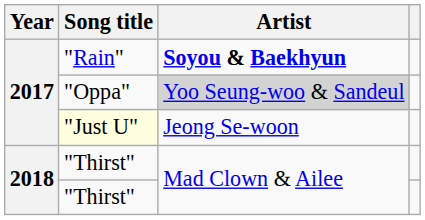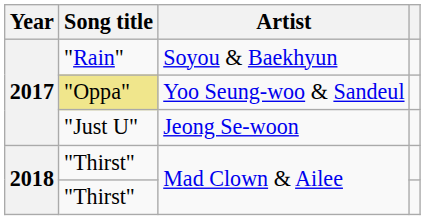(255, 57) bold -> (250, 57) normal
(97, 92) no background -> (97, 92) khaki background
(284, 92) lightgrey background -> (284, 92) no background
(101, 127) lightyellow background -> (101, 127) no background
